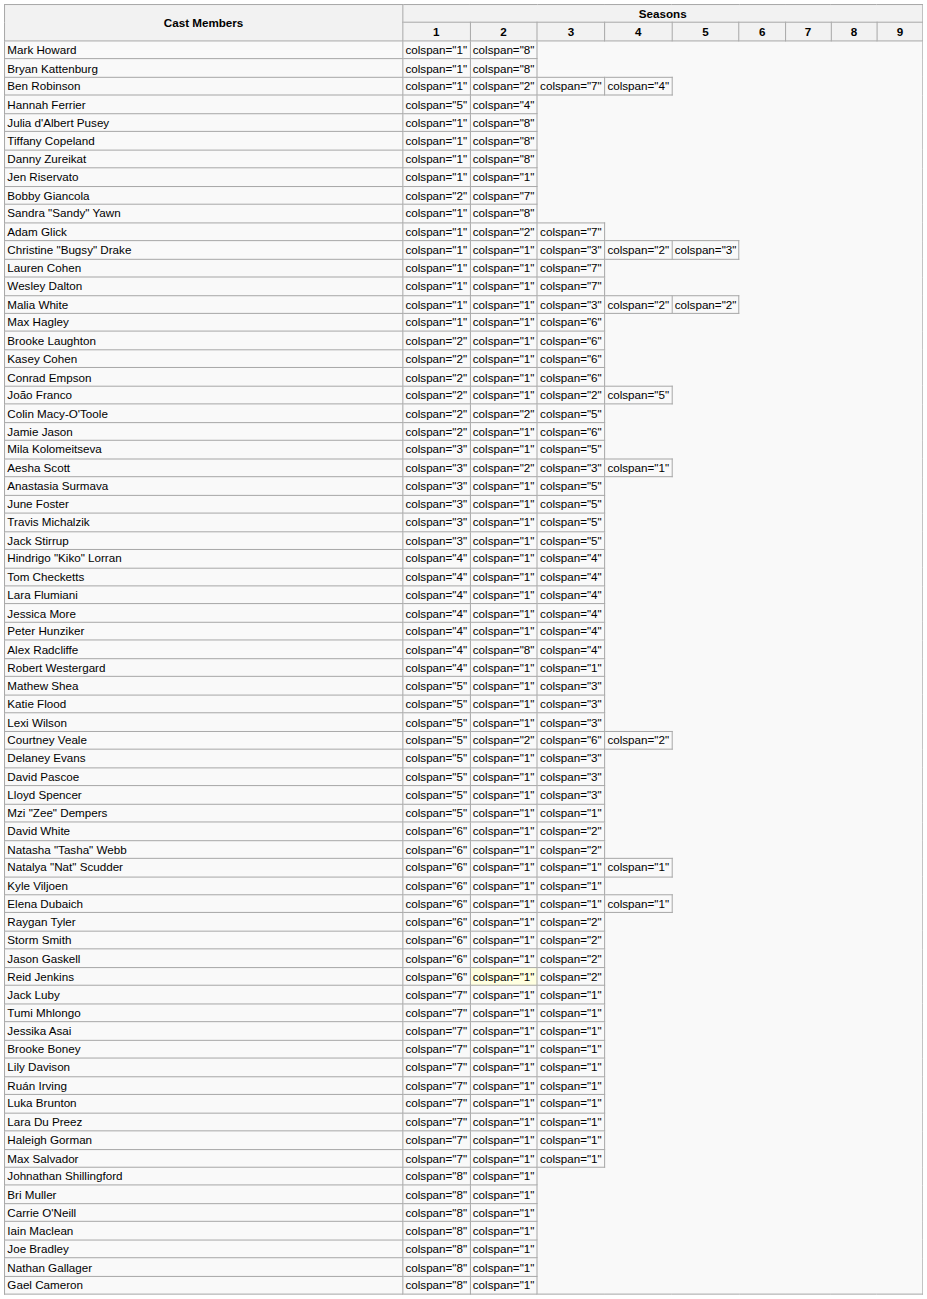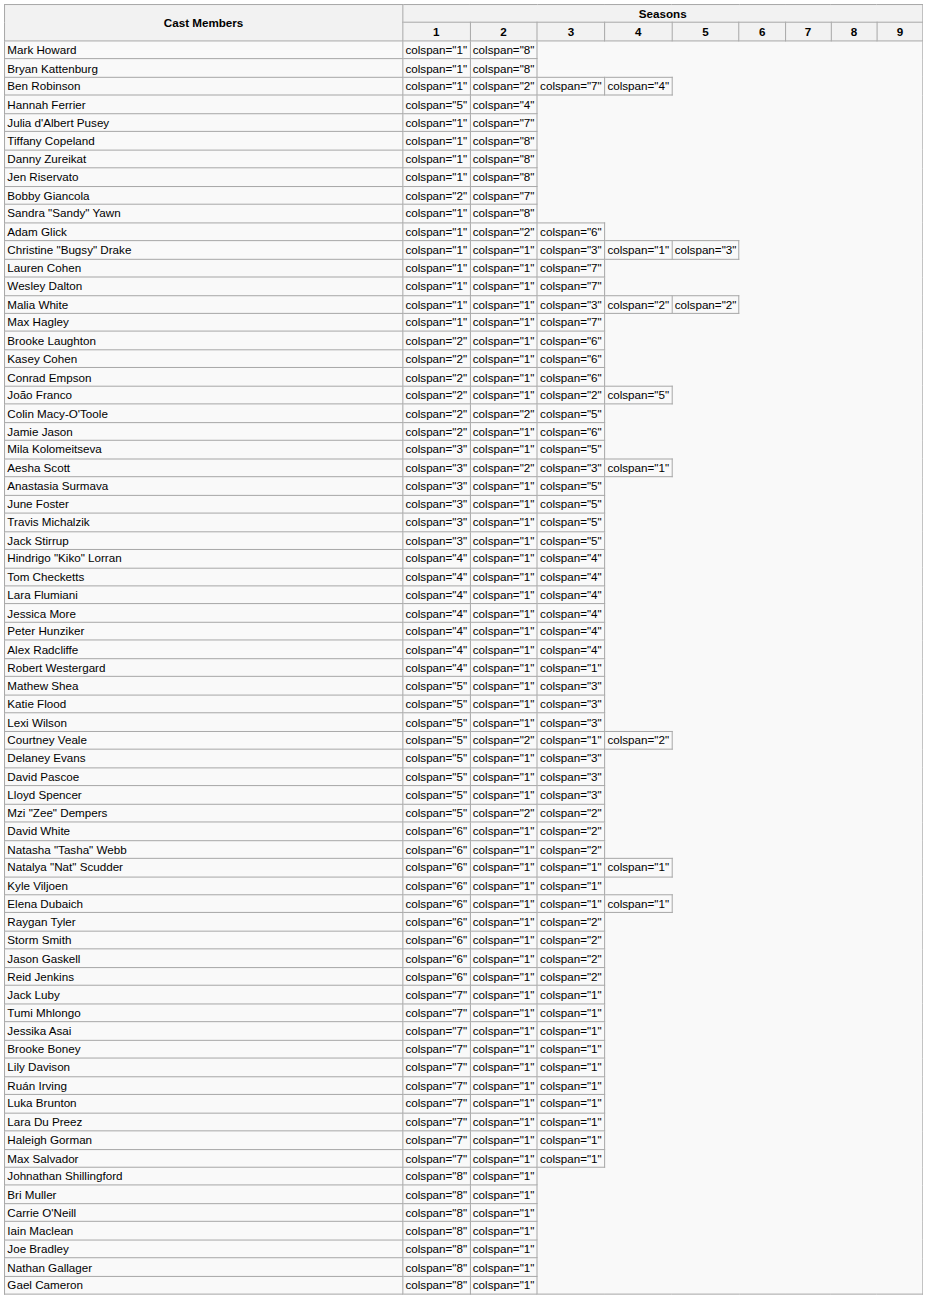(504, 123) colspan="8" -> (504, 123) colspan="7"
(504, 177) colspan="1" -> (504, 177) colspan="8"
(571, 232) colspan="7" -> (571, 232) colspan="6"
(638, 250) colspan="2" -> (638, 250) colspan="1"
(571, 323) colspan="6" -> (571, 323) colspan="7"
(504, 650) colspan="8" -> (504, 650) colspan="1"
(571, 740) colspan="6" -> (571, 740) colspan="1"
(504, 813) colspan="1" -> (504, 813) colspan="2"
(571, 813) colspan="1" -> (571, 813) colspan="2"
(504, 977) lightyellow background -> (504, 977) no background
